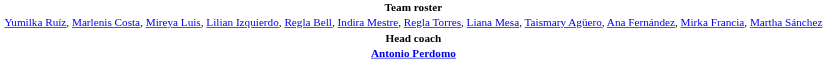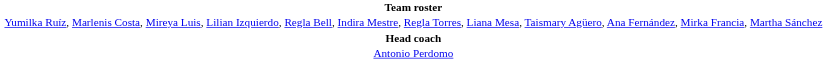(413, 53) bold -> (413, 53) normal
